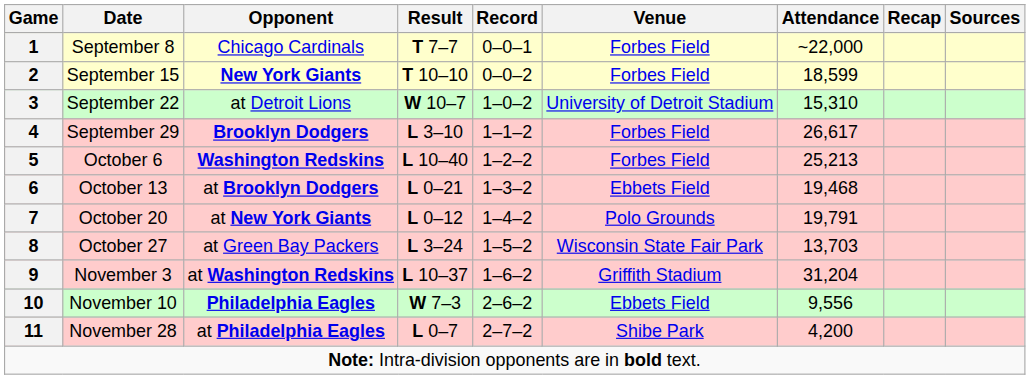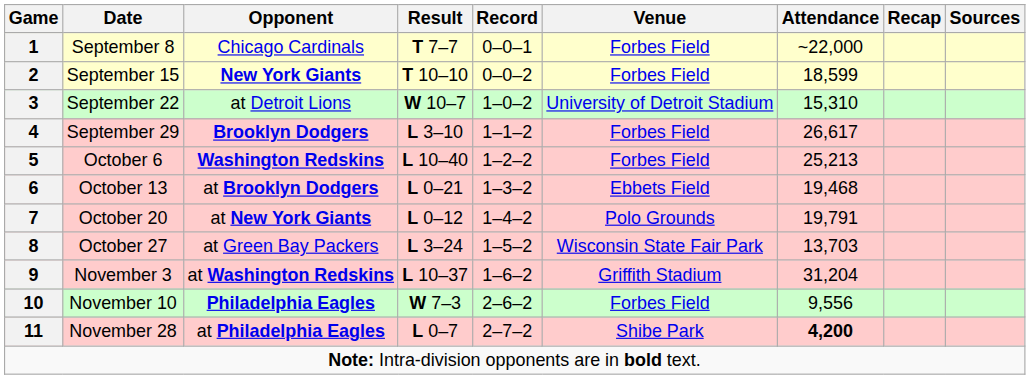(660, 302) Ebbets Field -> (660, 302) Forbes Field
(830, 331) normal -> (830, 331) bold
